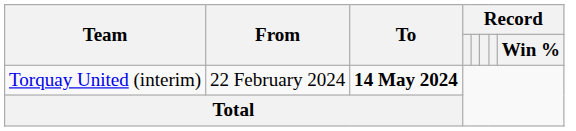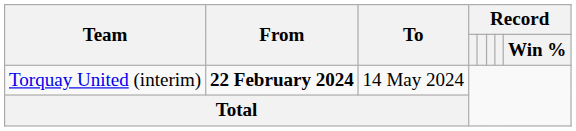(278, 79) normal -> (282, 79) bold
(406, 79) bold -> (413, 79) normal
